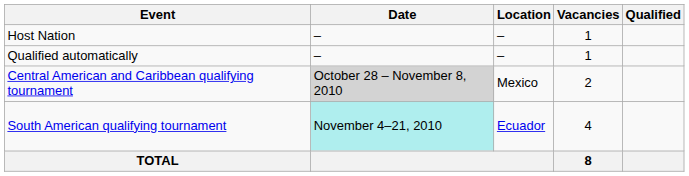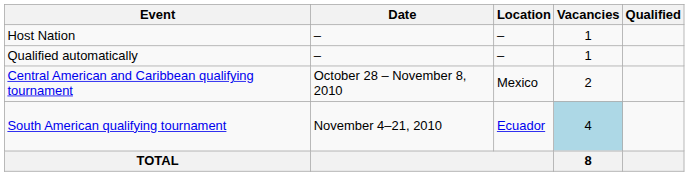(390, 83) lightgrey background -> (390, 83) no background
(378, 126) paleturquoise background -> (378, 126) no background
(588, 126) no background -> (588, 126) lightblue background
